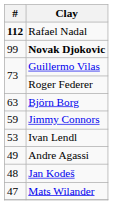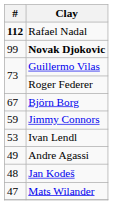(13, 102) 63 -> (13, 102) 67
